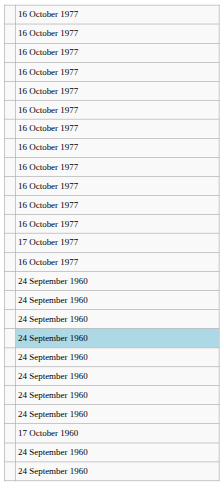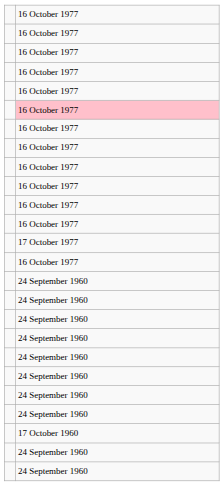(48, 109) no background -> (48, 109) pink background
(53, 338) lightblue background -> (53, 338) no background
